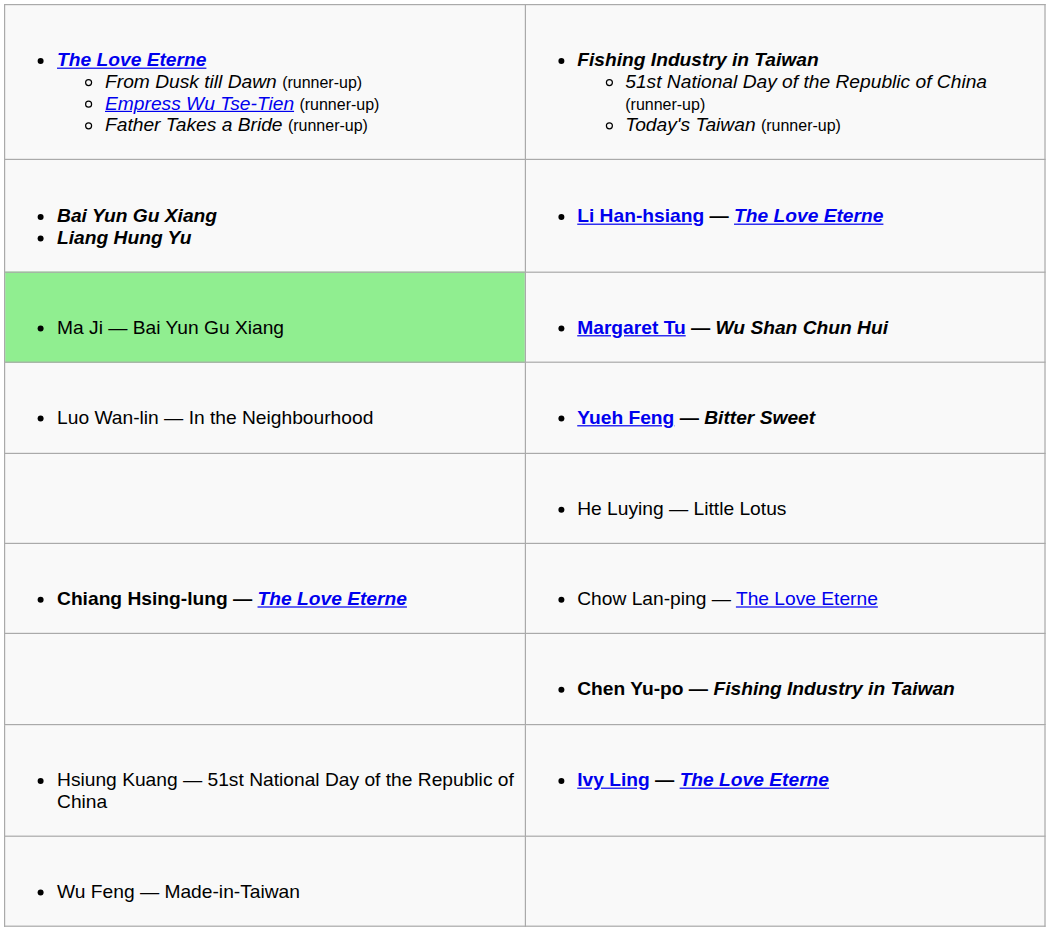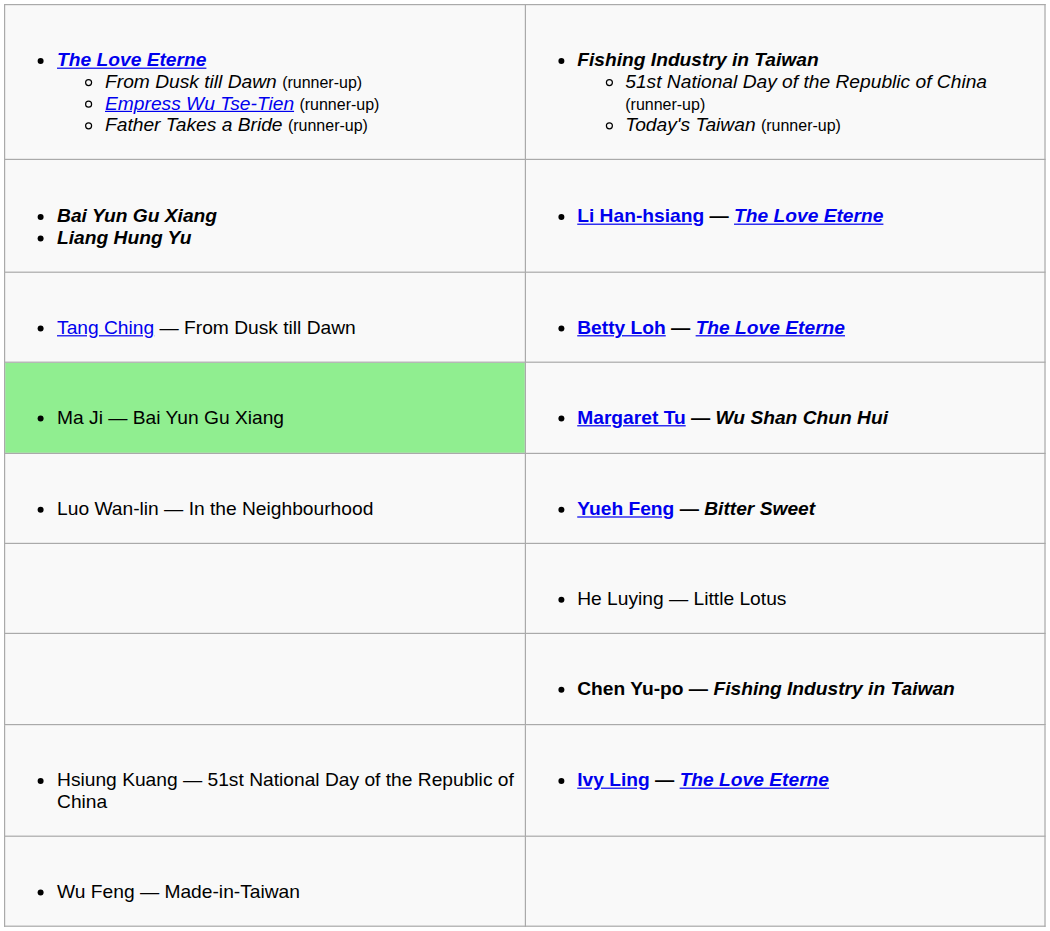+ row: (785, 328)
- row: (785, 599)
